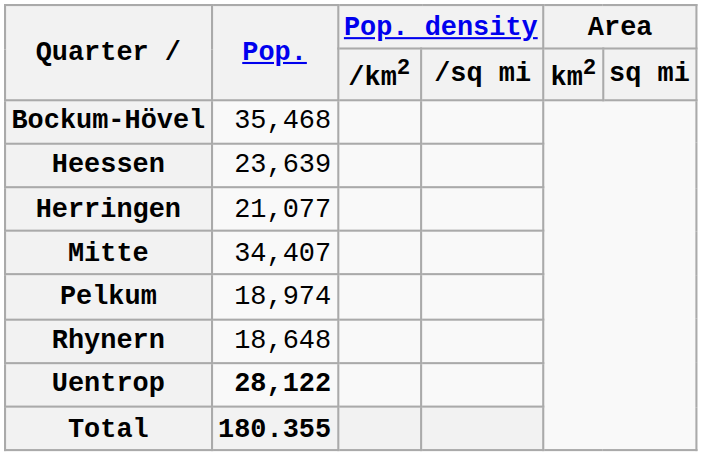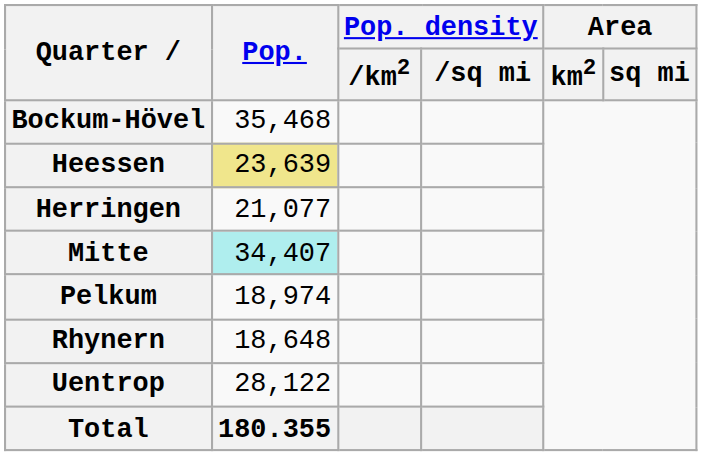(283, 165) no background -> (283, 165) khaki background
(283, 253) no background -> (283, 253) paleturquoise background
(283, 385) bold -> (283, 385) normal
